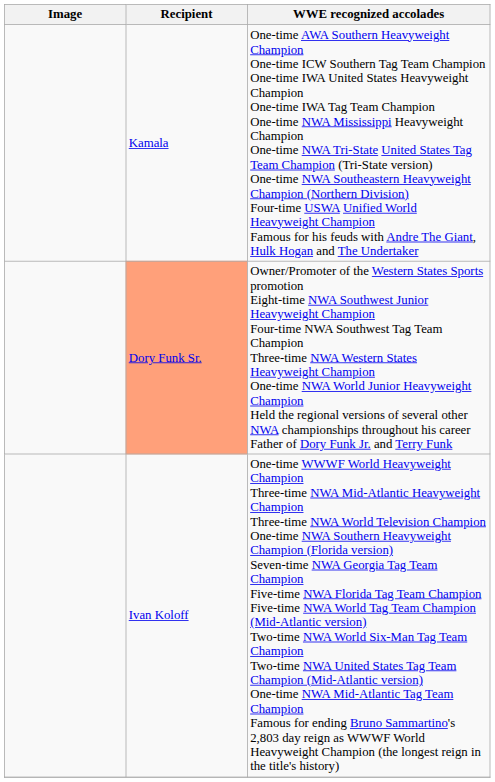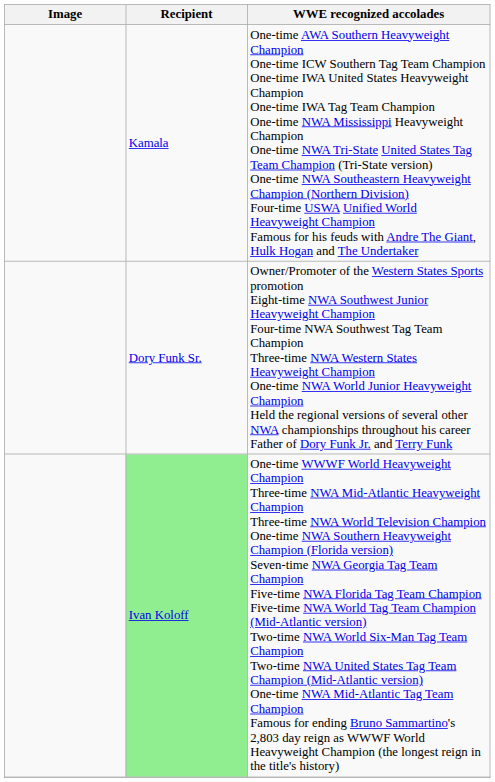(165, 357) lightsalmon background -> (165, 357) no background
(159, 615) no background -> (159, 615) lightgreen background
